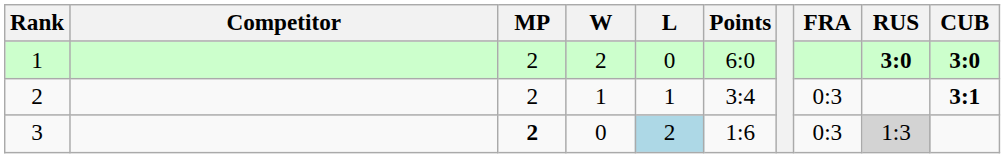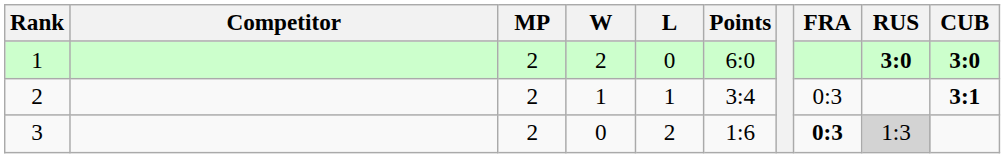(532, 133) bold -> (532, 133) normal
(670, 133) lightblue background -> (670, 133) no background
(827, 133) normal -> (827, 133) bold
